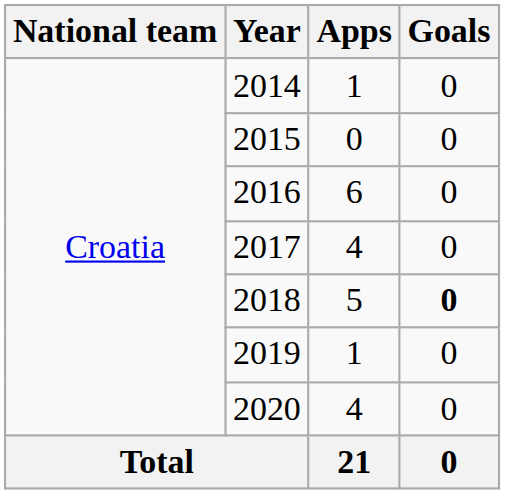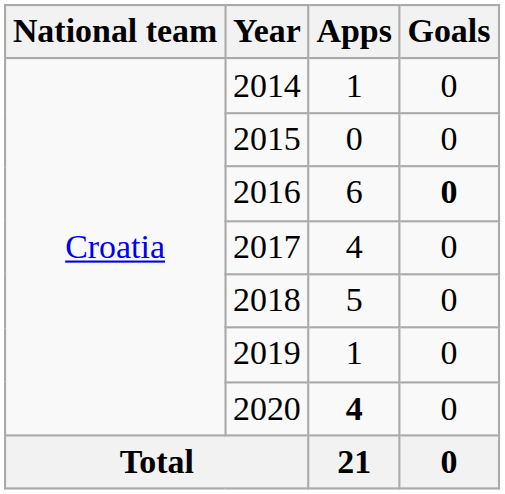(449, 192) normal -> (449, 192) bold
(449, 300) bold -> (449, 300) normal
(354, 407) normal -> (354, 407) bold
